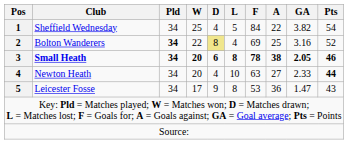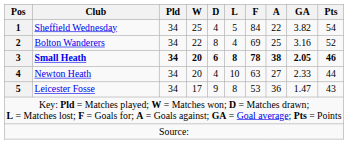(173, 43) bold -> (173, 43) normal
(216, 43) khaki background -> (216, 43) no background
(331, 74) bold -> (331, 74) normal
